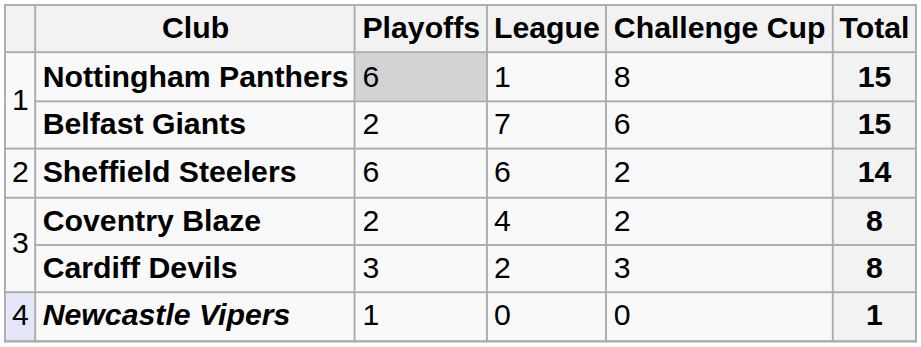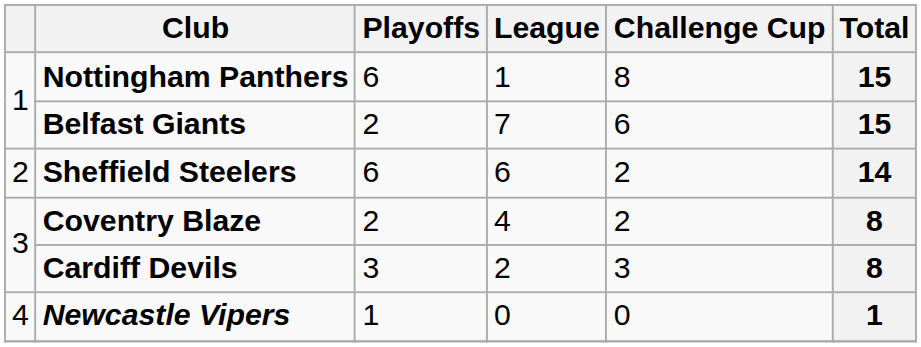(371, 76) lightgrey background -> (371, 76) no background
(20, 316) lavender background -> (20, 316) no background
